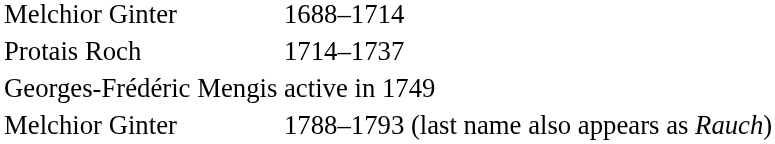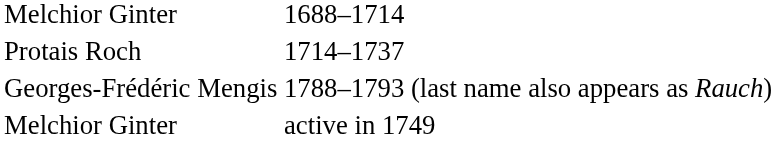(360, 88) active in 1749 -> (528, 88) 1788–1793 (last name also appears as Rauch)
(528, 124) 1788–1793 (last name also appears as Rauch) -> (360, 124) active in 1749
